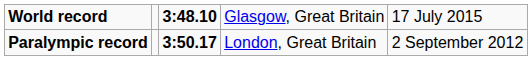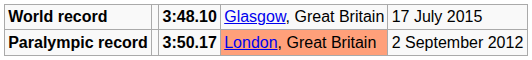(300, 42) no background -> (300, 42) lightsalmon background
